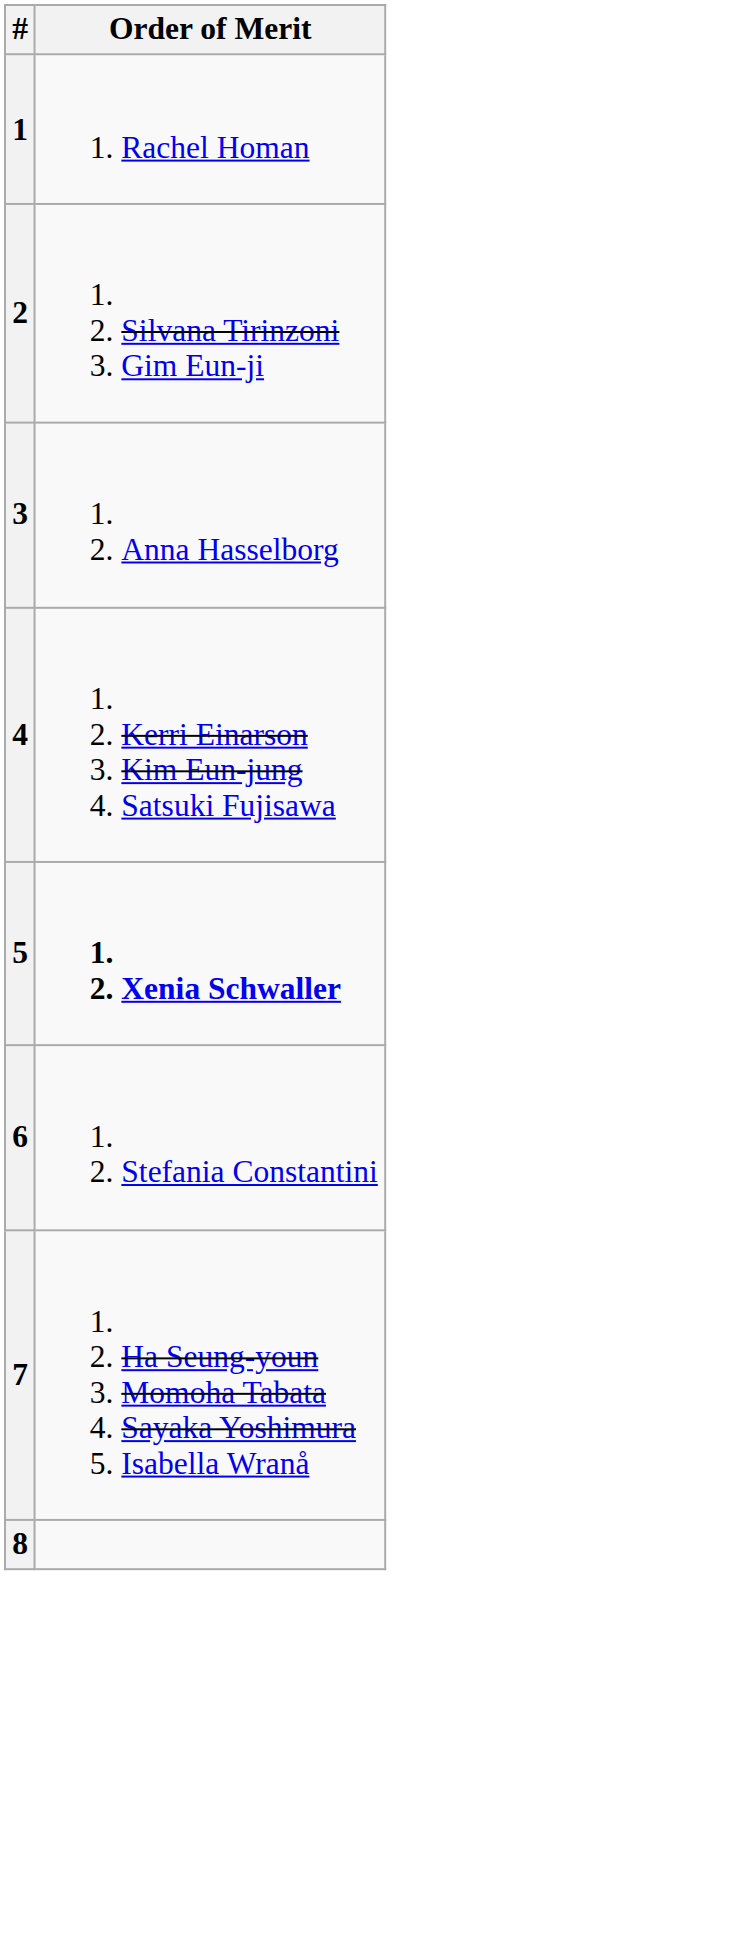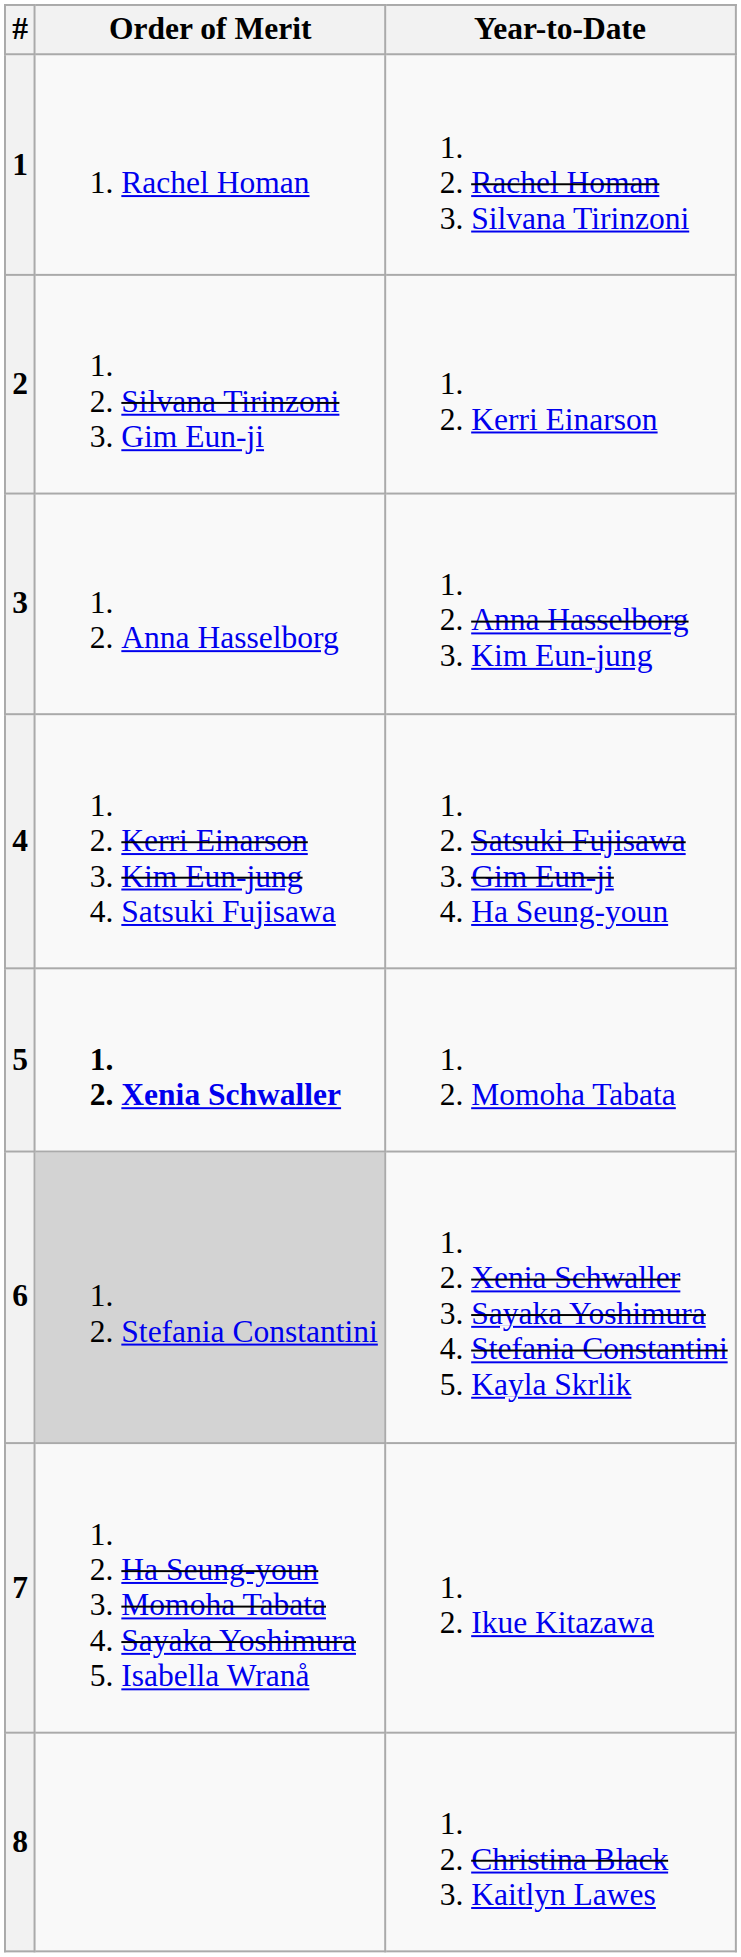+ column: (560, 29)
(210, 1155) no background -> (210, 1315) lightgrey background
